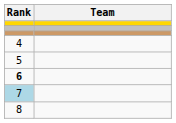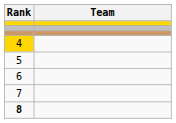(19, 44) no background -> (19, 44) gold background
(19, 77) bold -> (19, 77) normal
(19, 93) lightblue background -> (19, 93) no background
(19, 110) normal -> (19, 110) bold
